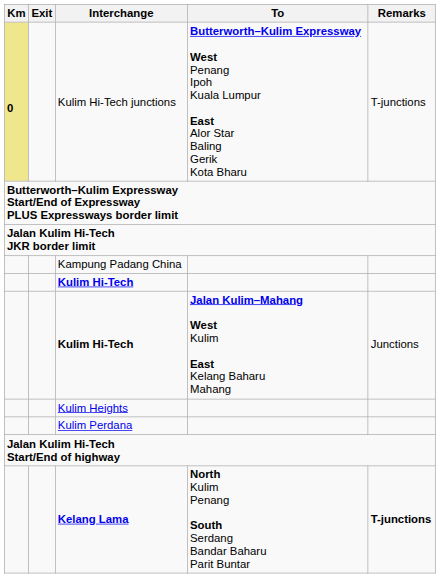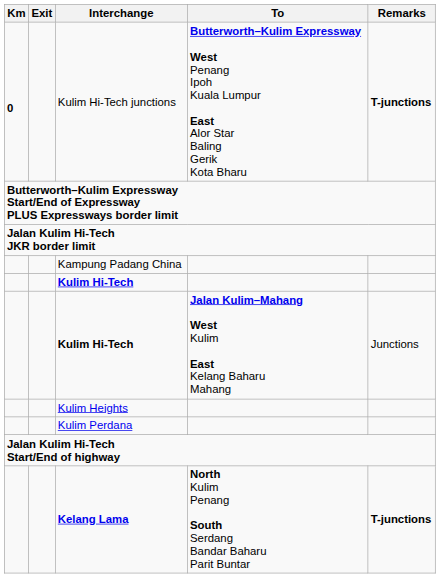(10, 108) khaki background -> (10, 108) no background
(398, 101) normal -> (401, 101) bold
